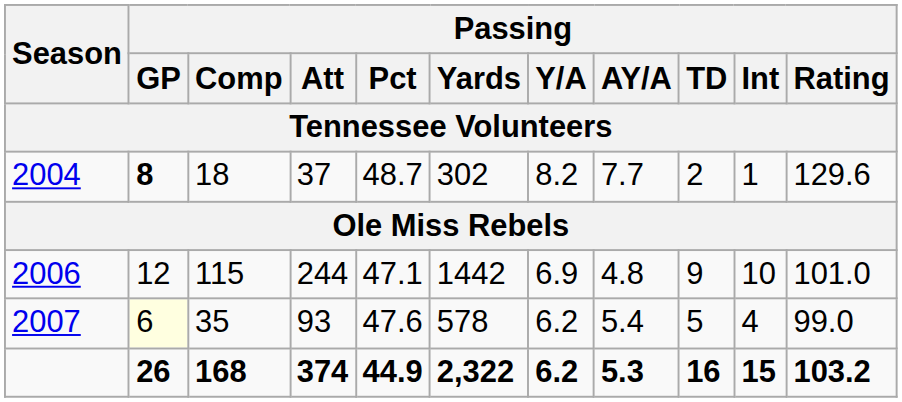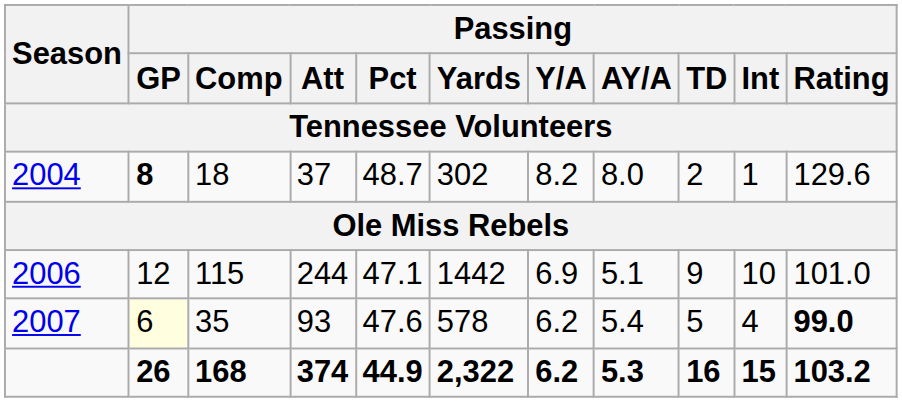(622, 175) 7.7 -> (622, 175) 8.0
(622, 273) 4.8 -> (622, 273) 5.1
(824, 322) normal -> (824, 322) bold
